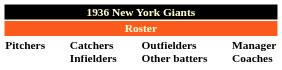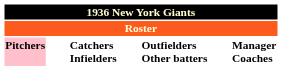(25, 45) no background -> (25, 45) pink background
